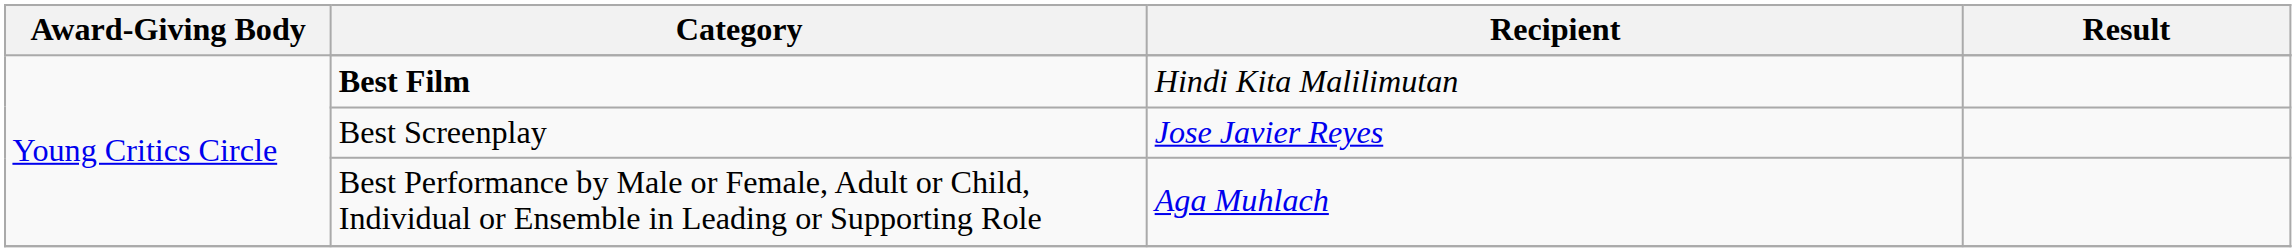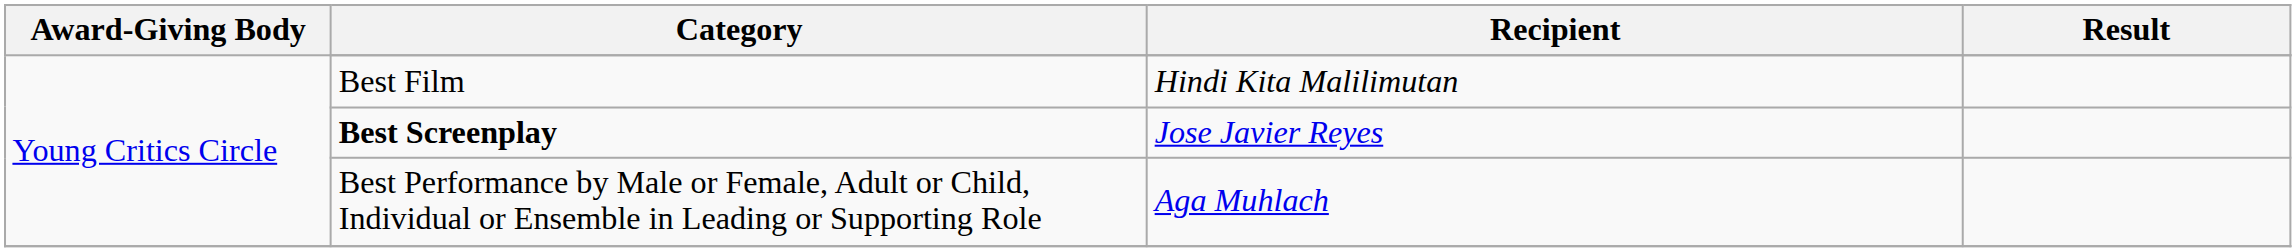(404, 81) bold -> (402, 81) normal
(443, 132) normal -> (448, 132) bold
